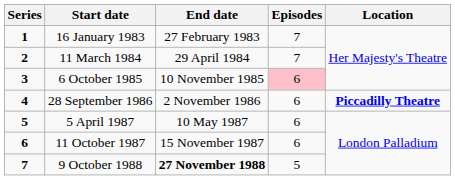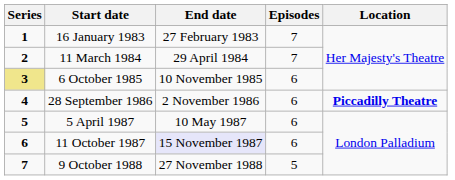(25, 79) no background -> (25, 79) khaki background
(297, 79) pink background -> (294, 79) no background
(212, 143) no background -> (211, 143) lavender background
(212, 164) bold -> (211, 164) normal
